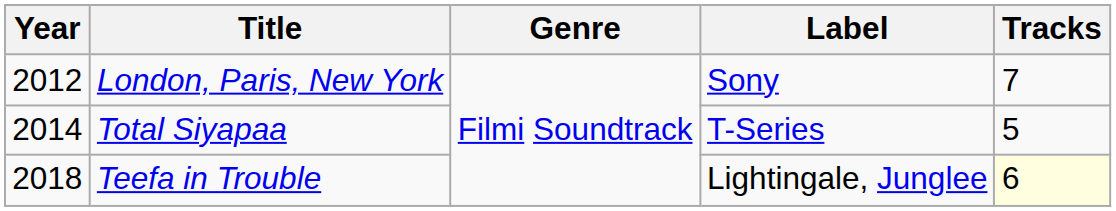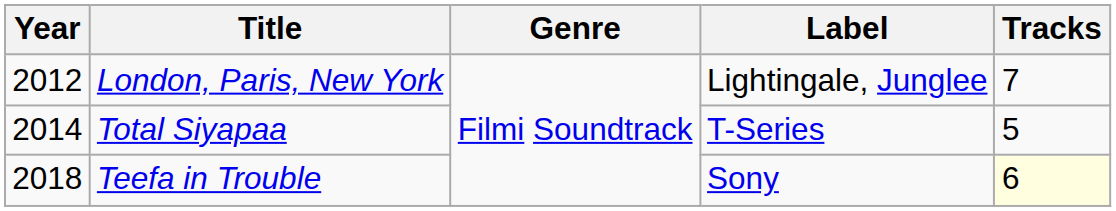(743, 79) Sony -> (847, 79) Lightingale, Junglee
(847, 179) Lightingale, Junglee -> (743, 179) Sony
